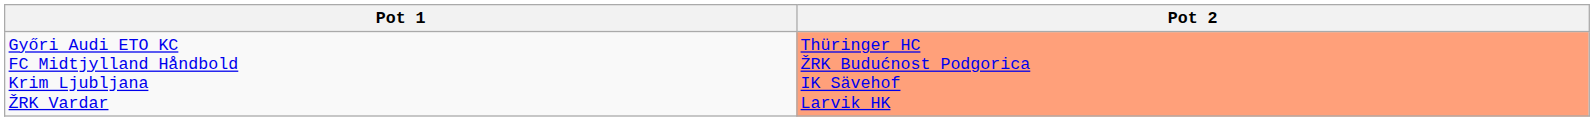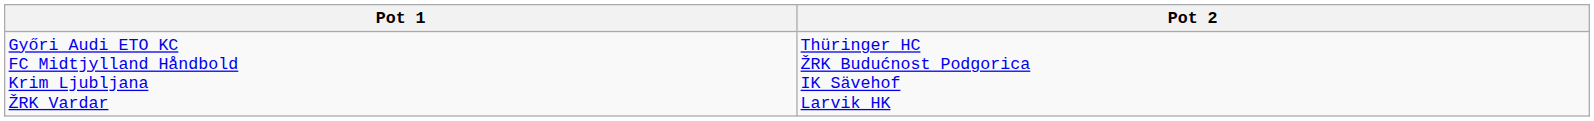(915, 74) lightsalmon background -> (915, 74) no background
